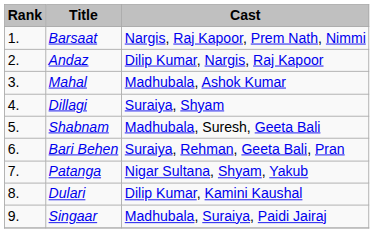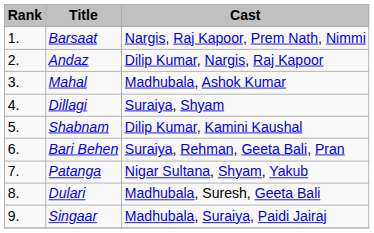(223, 127) Madhubala, Suresh, Geeta Bali -> (214, 127) Dilip Kumar, Kamini Kaushal
(214, 194) Dilip Kumar, Kamini Kaushal -> (223, 194) Madhubala, Suresh, Geeta Bali
